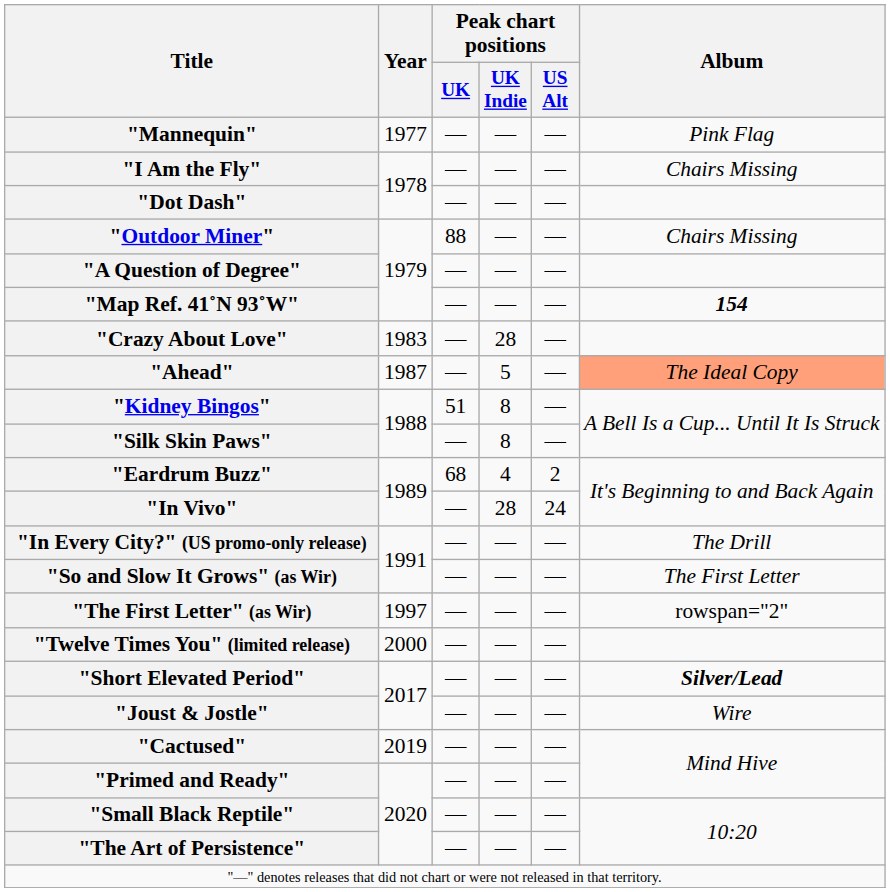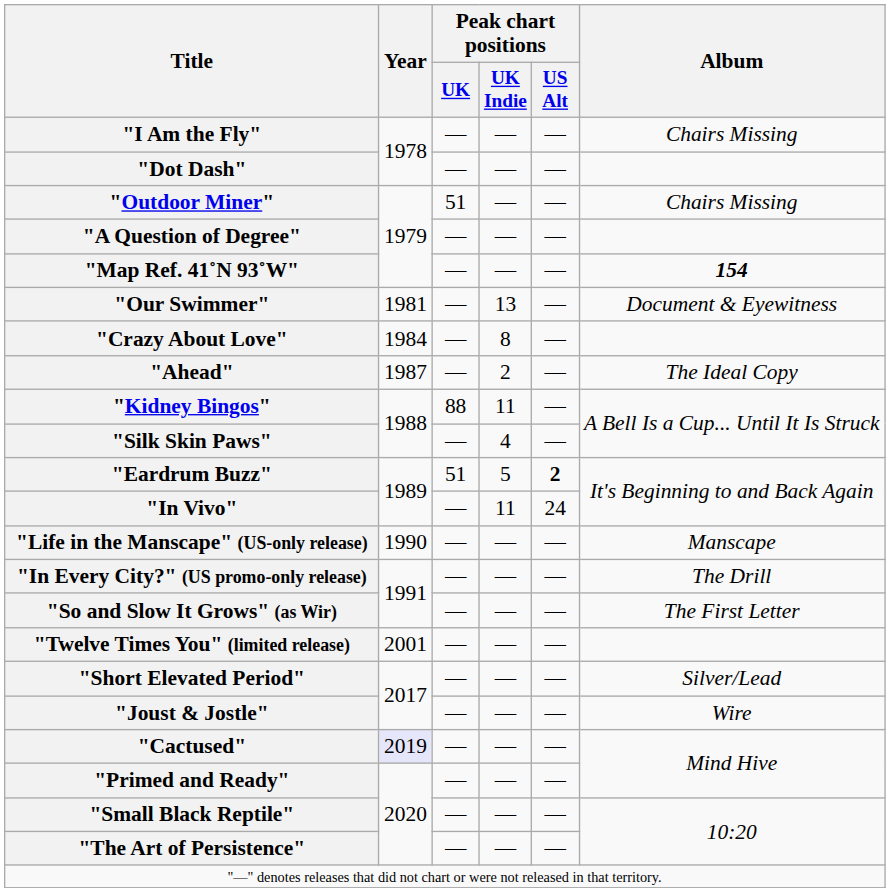- row: (192, 134)
(456, 236) 88 -> (456, 202) 51
+ row: (192, 304)
(405, 338) 1983 -> (405, 338) 1984
(505, 338) 28 -> (505, 338) 8
(505, 372) 5 -> (505, 372) 2
(732, 372) lightsalmon background -> (732, 372) no background
(456, 406) 51 -> (456, 406) 88
(505, 406) 8 -> (505, 406) 11
(505, 440) 8 -> (505, 440) 4
(456, 474) 68 -> (456, 474) 51
(505, 474) 4 -> (505, 474) 5
(555, 474) normal -> (555, 474) bold
(505, 508) 28 -> (505, 508) 11
+ row: (192, 542)
- row: (192, 610)
(405, 644) 2000 -> (405, 644) 2001
(732, 678) bold -> (732, 678) normal
(405, 746) no background -> (405, 746) lavender background
